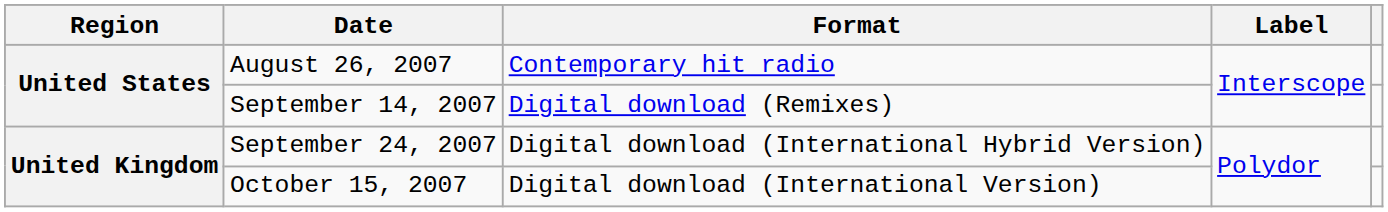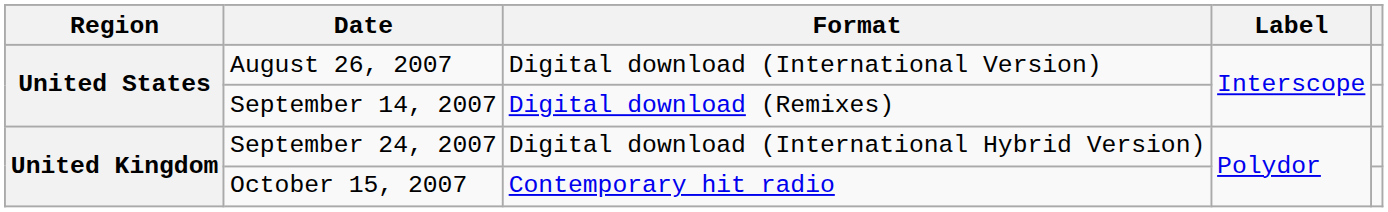(672, 65) Contemporary hit radio -> (805, 65) Digital download (International Version)
(805, 186) Digital download (International Version) -> (672, 186) Contemporary hit radio
